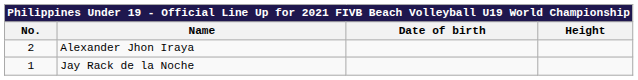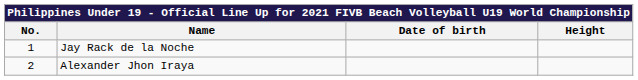rows swapped: (127, 66) <-> (127, 49)
